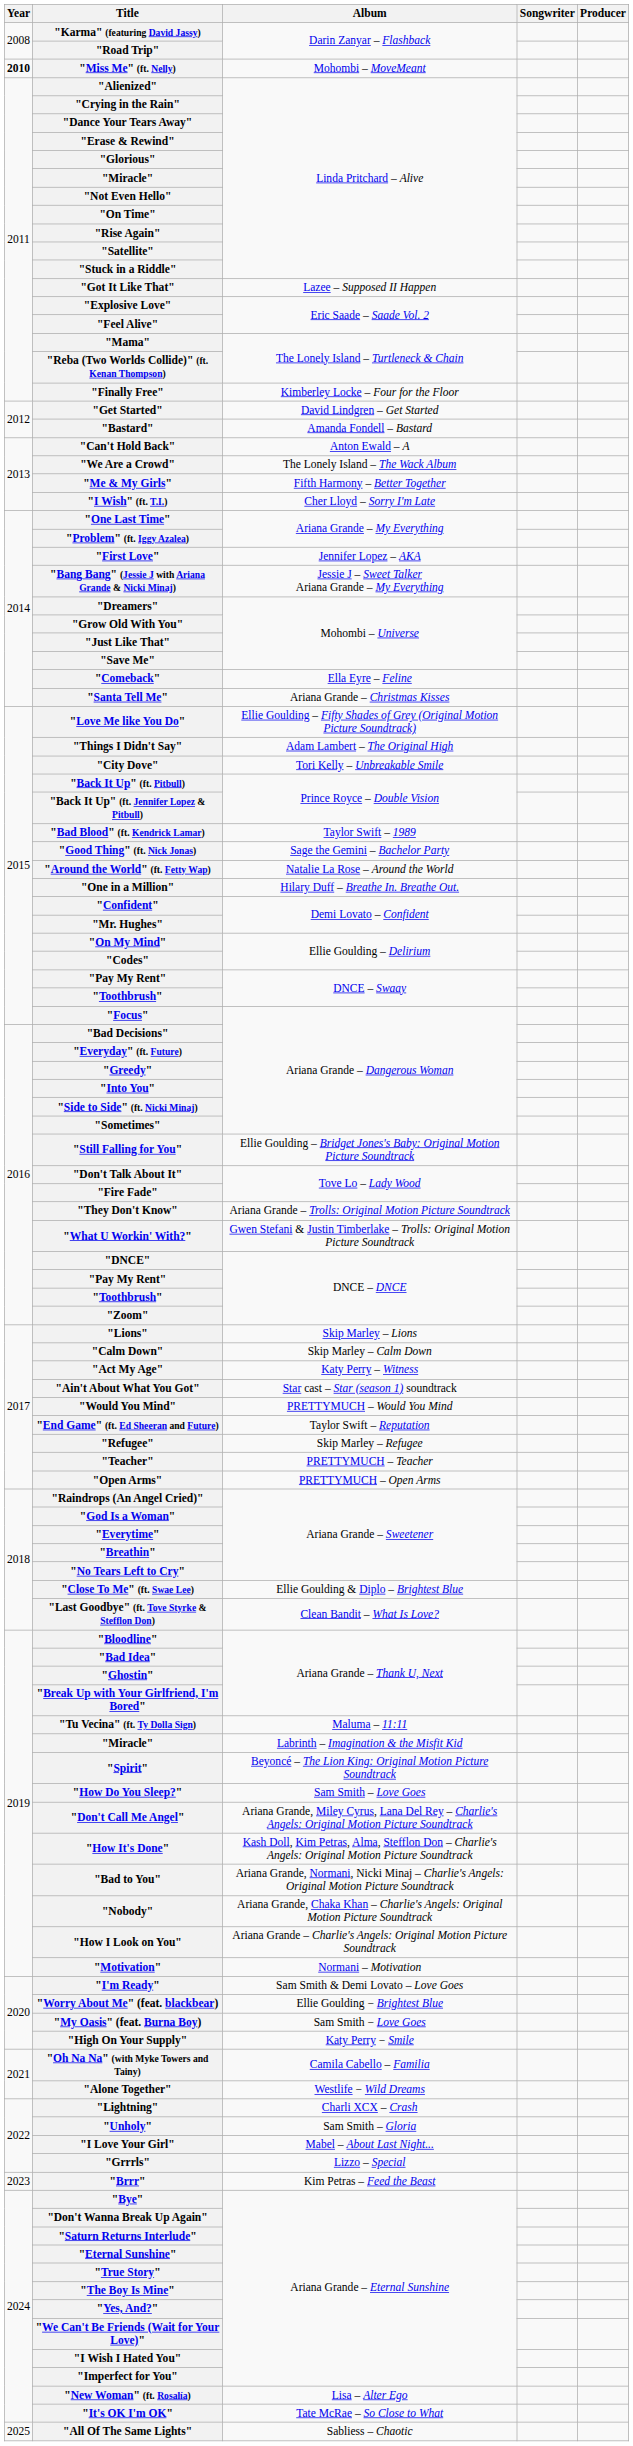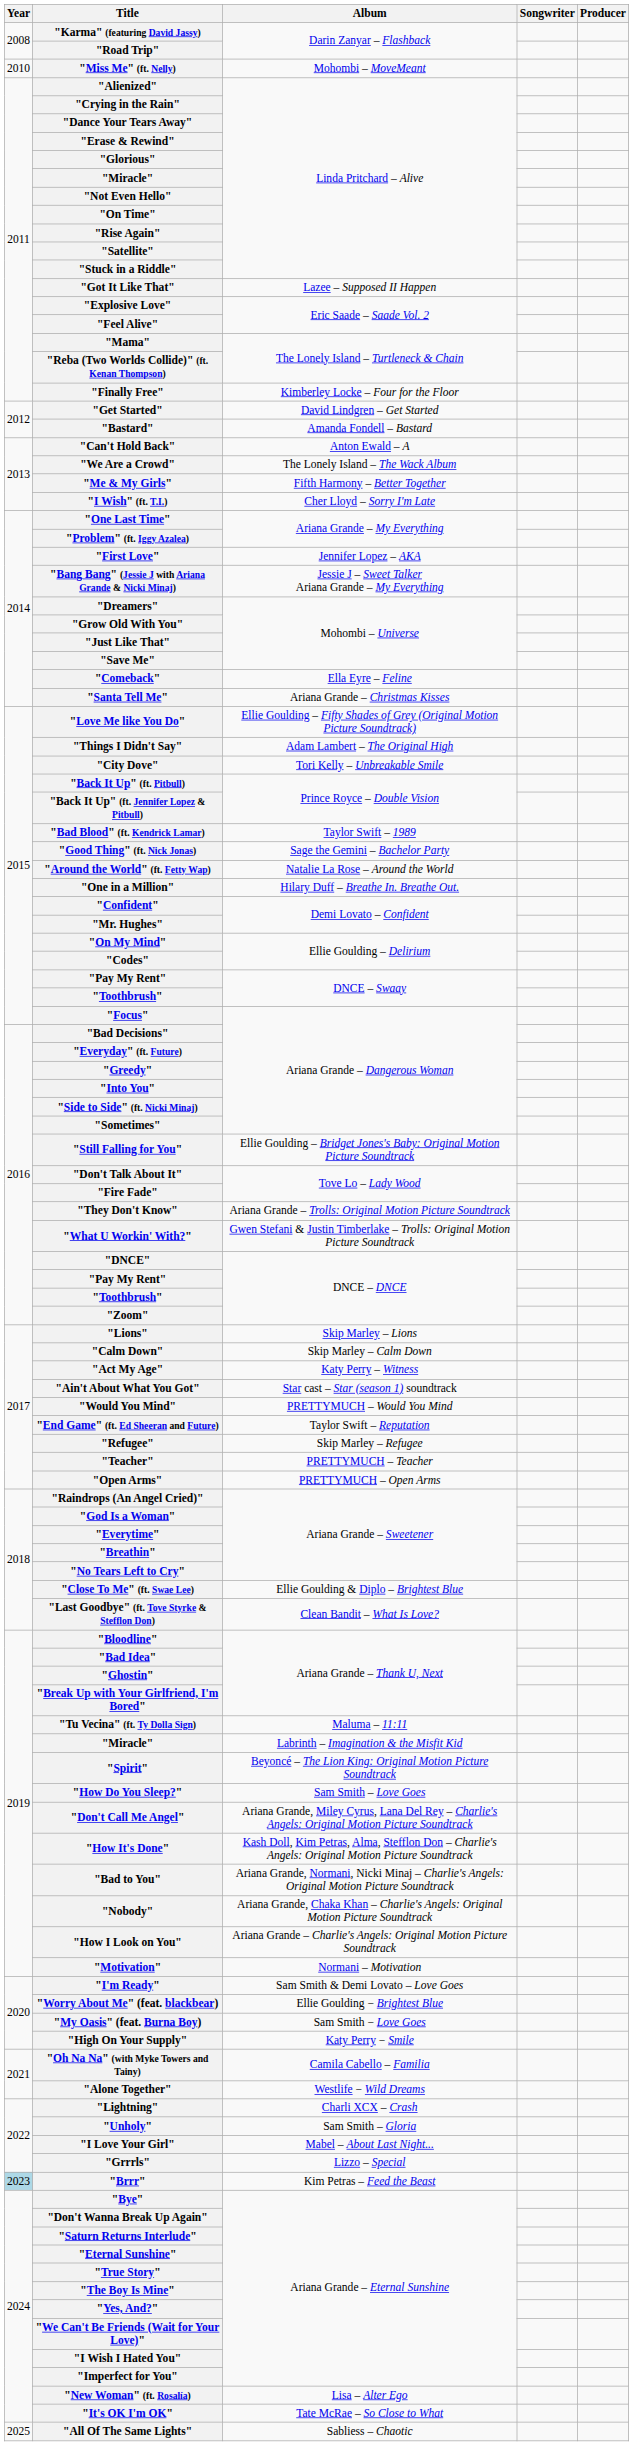(19, 68) bold -> (19, 68) normal
(19, 2181) no background -> (19, 2181) lightblue background
